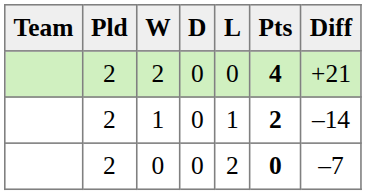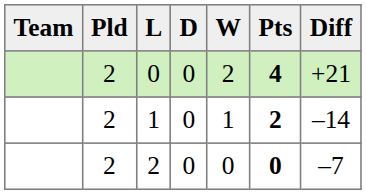columns swapped: (158, 27) <-> (232, 27)
